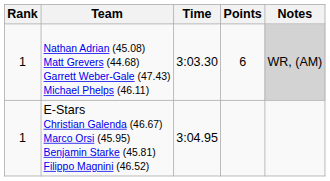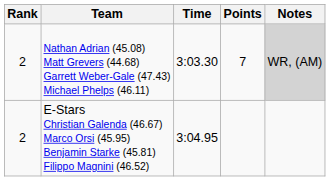(23, 62) 1 -> (23, 62) 2
(243, 62) 6 -> (243, 62) 7
(23, 138) 1 -> (23, 138) 2
